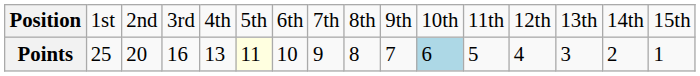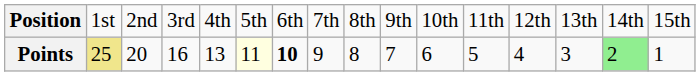(101, 53) no background -> (101, 53) khaki background
(287, 53) normal -> (287, 53) bold
(427, 53) lightblue background -> (427, 53) no background
(612, 53) no background -> (612, 53) lightgreen background
